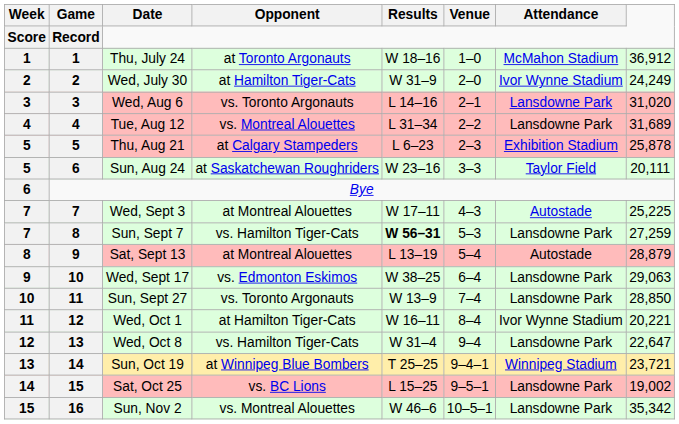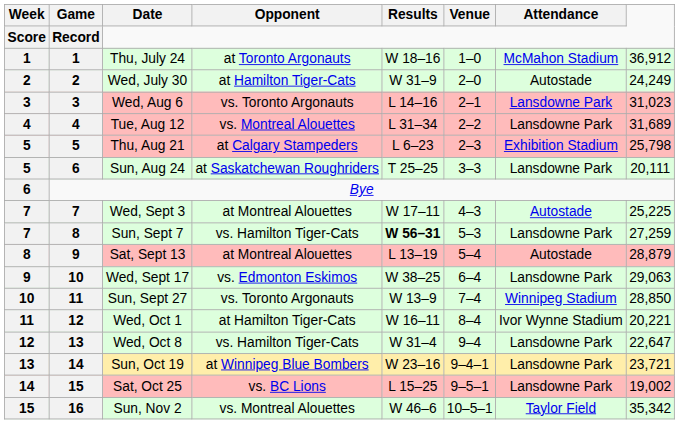(561, 80) Ivor Wynne Stadium -> (561, 80) Autostade
(650, 102) 31,020 -> (650, 102) 31,023
(650, 146) 25,878 -> (650, 146) 25,798
(413, 168) W 23–16 -> (413, 168) T 25–25
(561, 168) Taylor Field -> (561, 168) Lansdowne Park
(561, 299) Lansdowne Park -> (561, 299) Winnipeg Stadium
(413, 364) T 25–25 -> (413, 364) W 23–16
(561, 364) Winnipeg Stadium -> (561, 364) Lansdowne Park
(561, 408) Lansdowne Park -> (561, 408) Taylor Field
